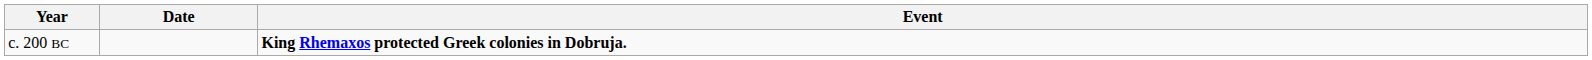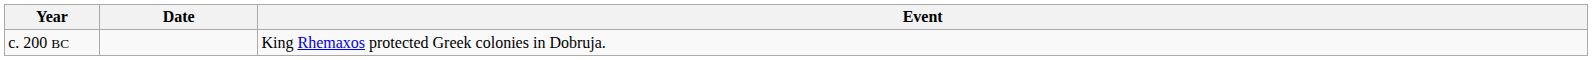(444, 42) bold -> (434, 42) normal
